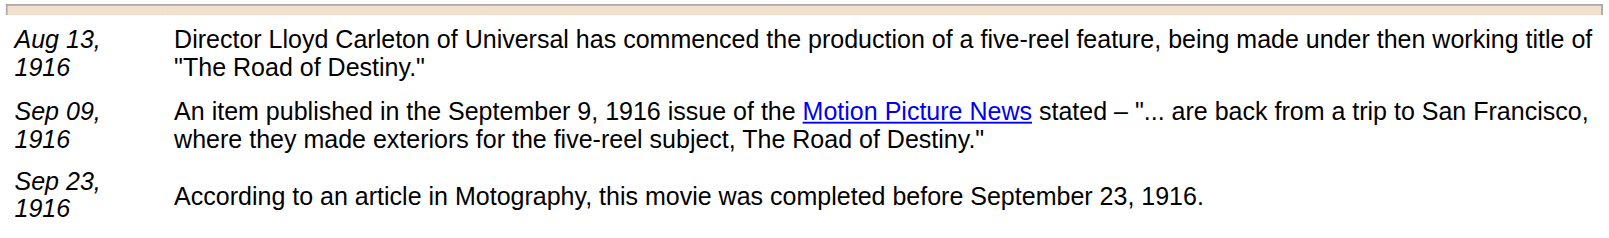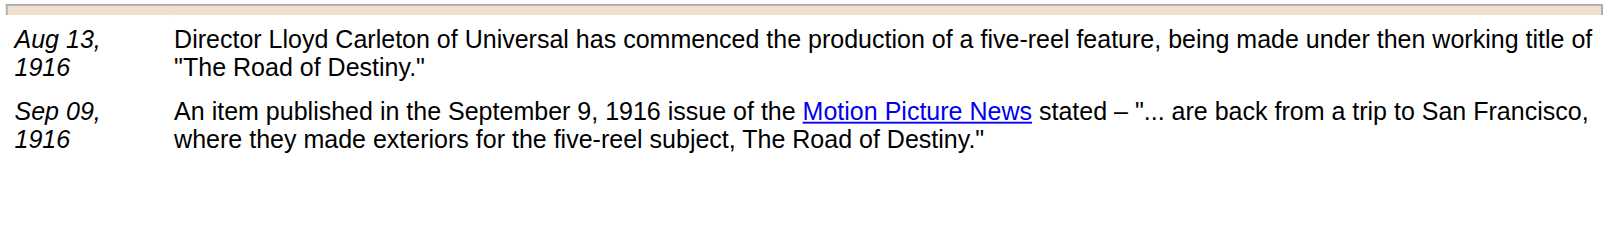- row: (58, 195)
